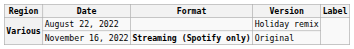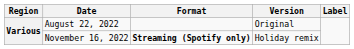(287, 24) Holiday remix -> (274, 24) Original
(274, 38) Original -> (287, 38) Holiday remix
